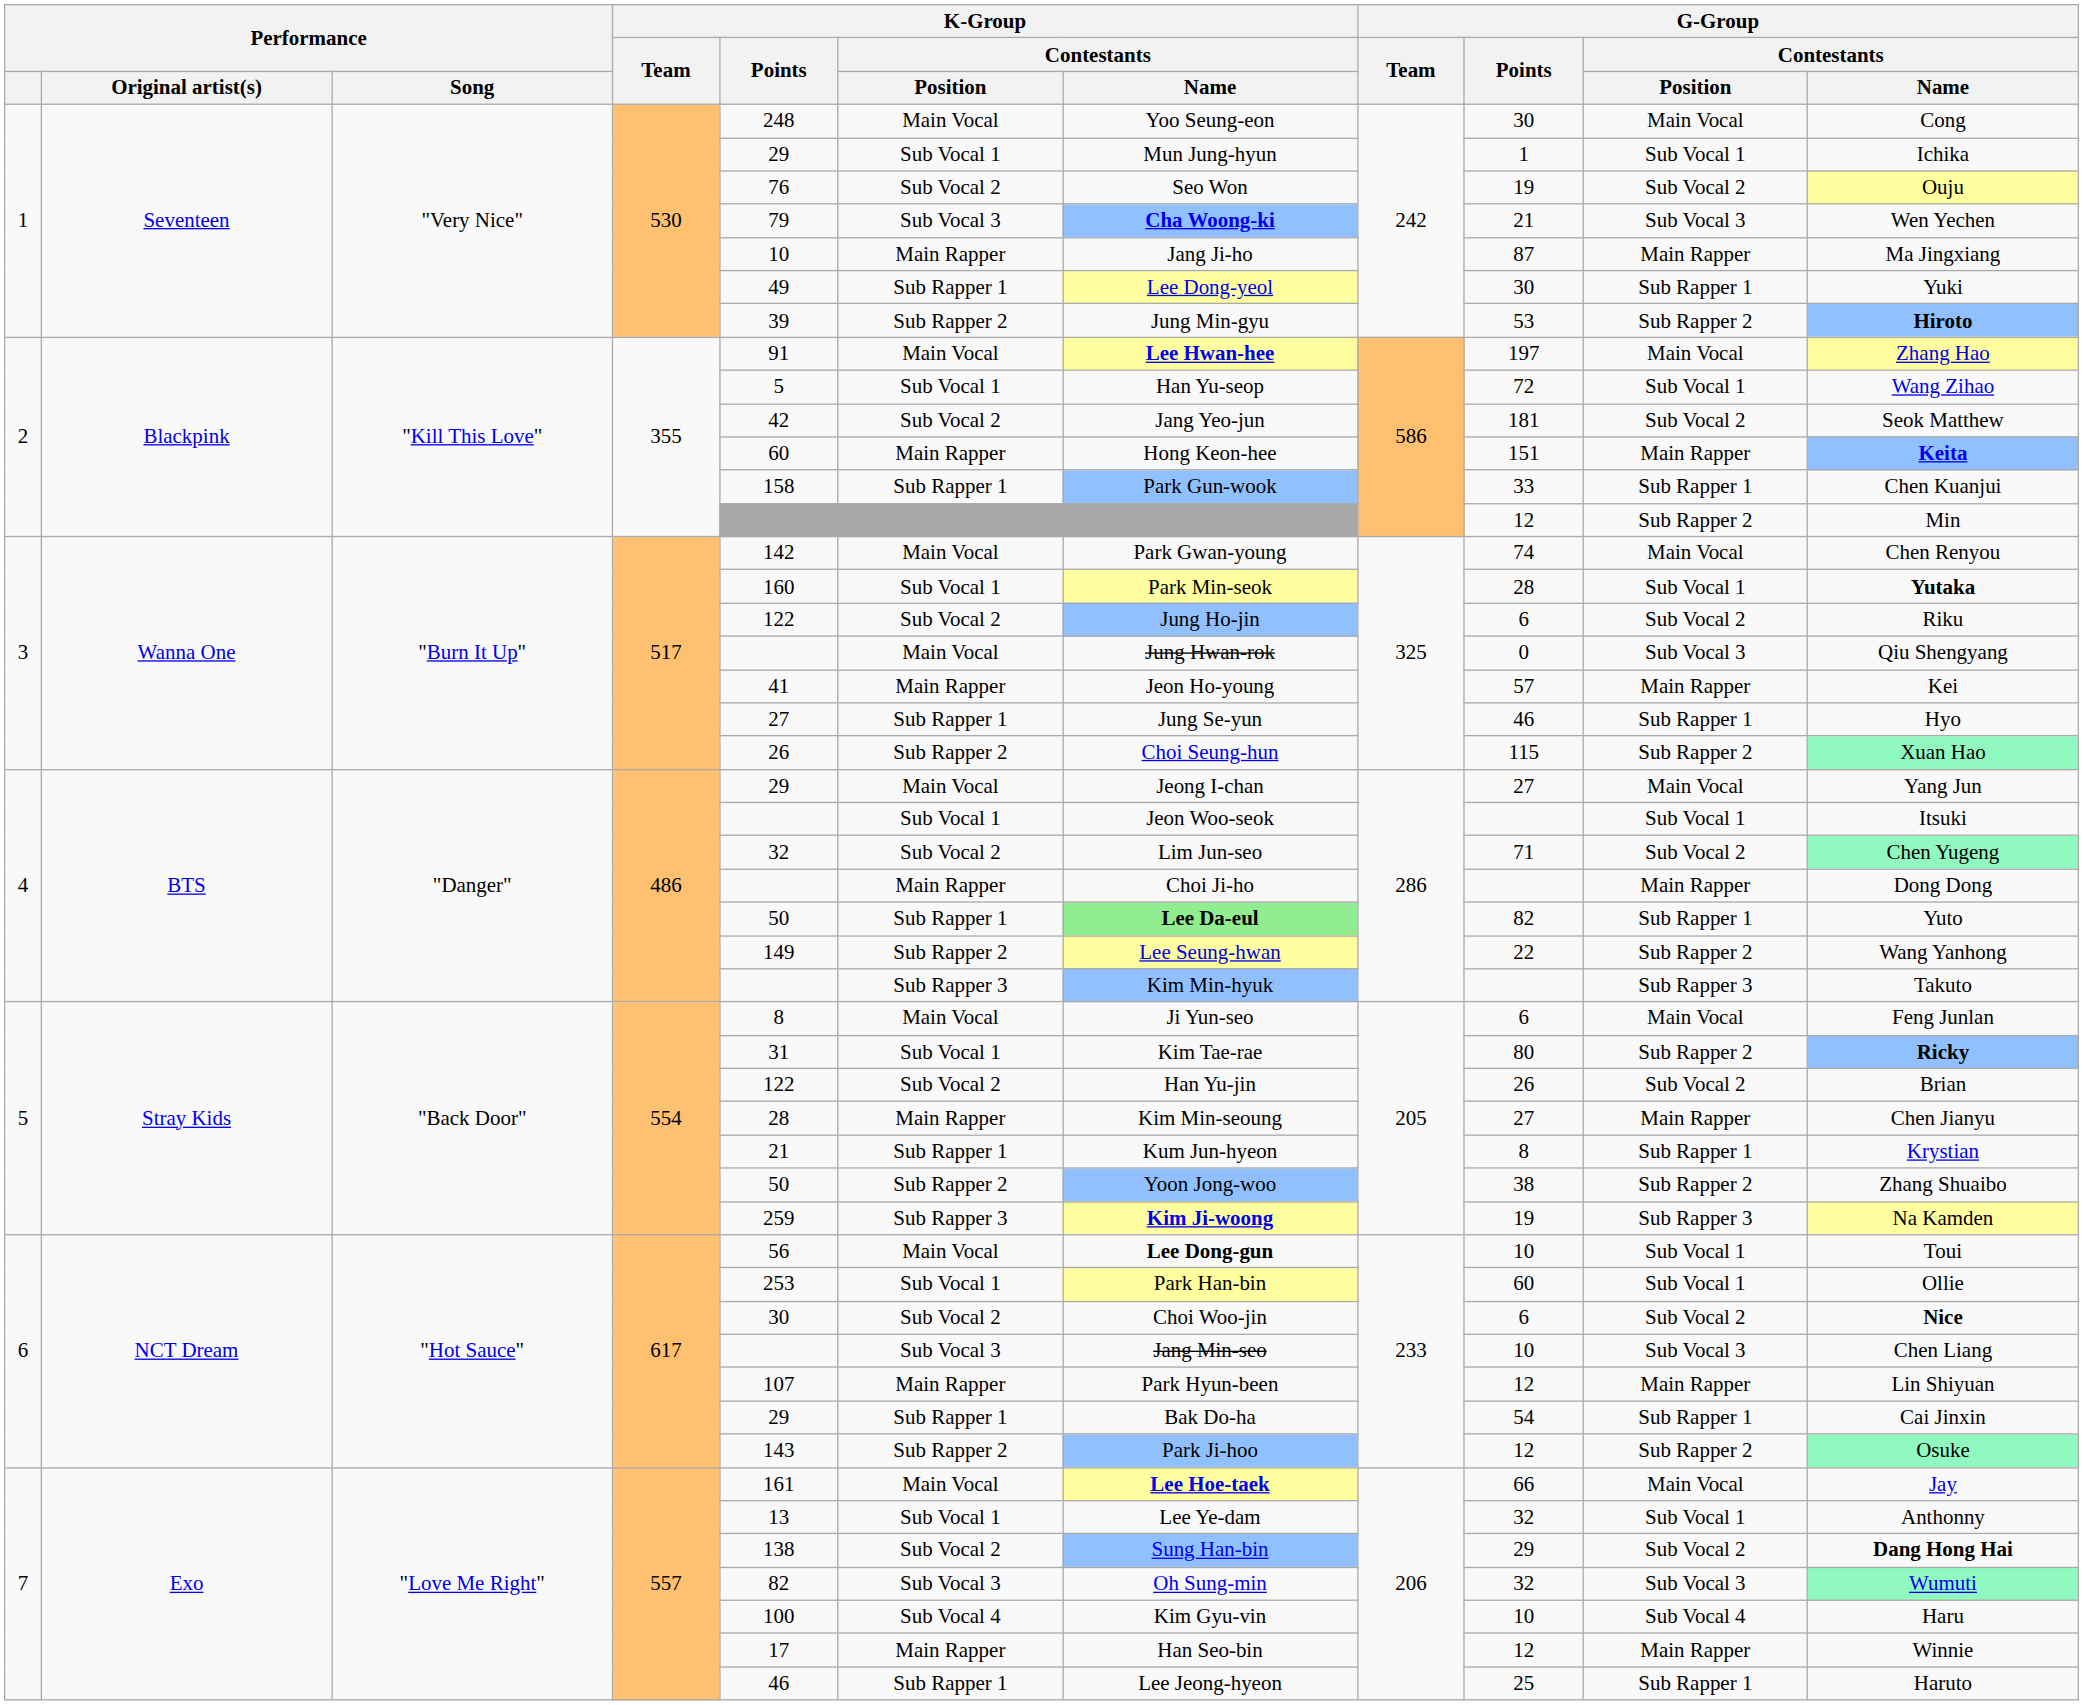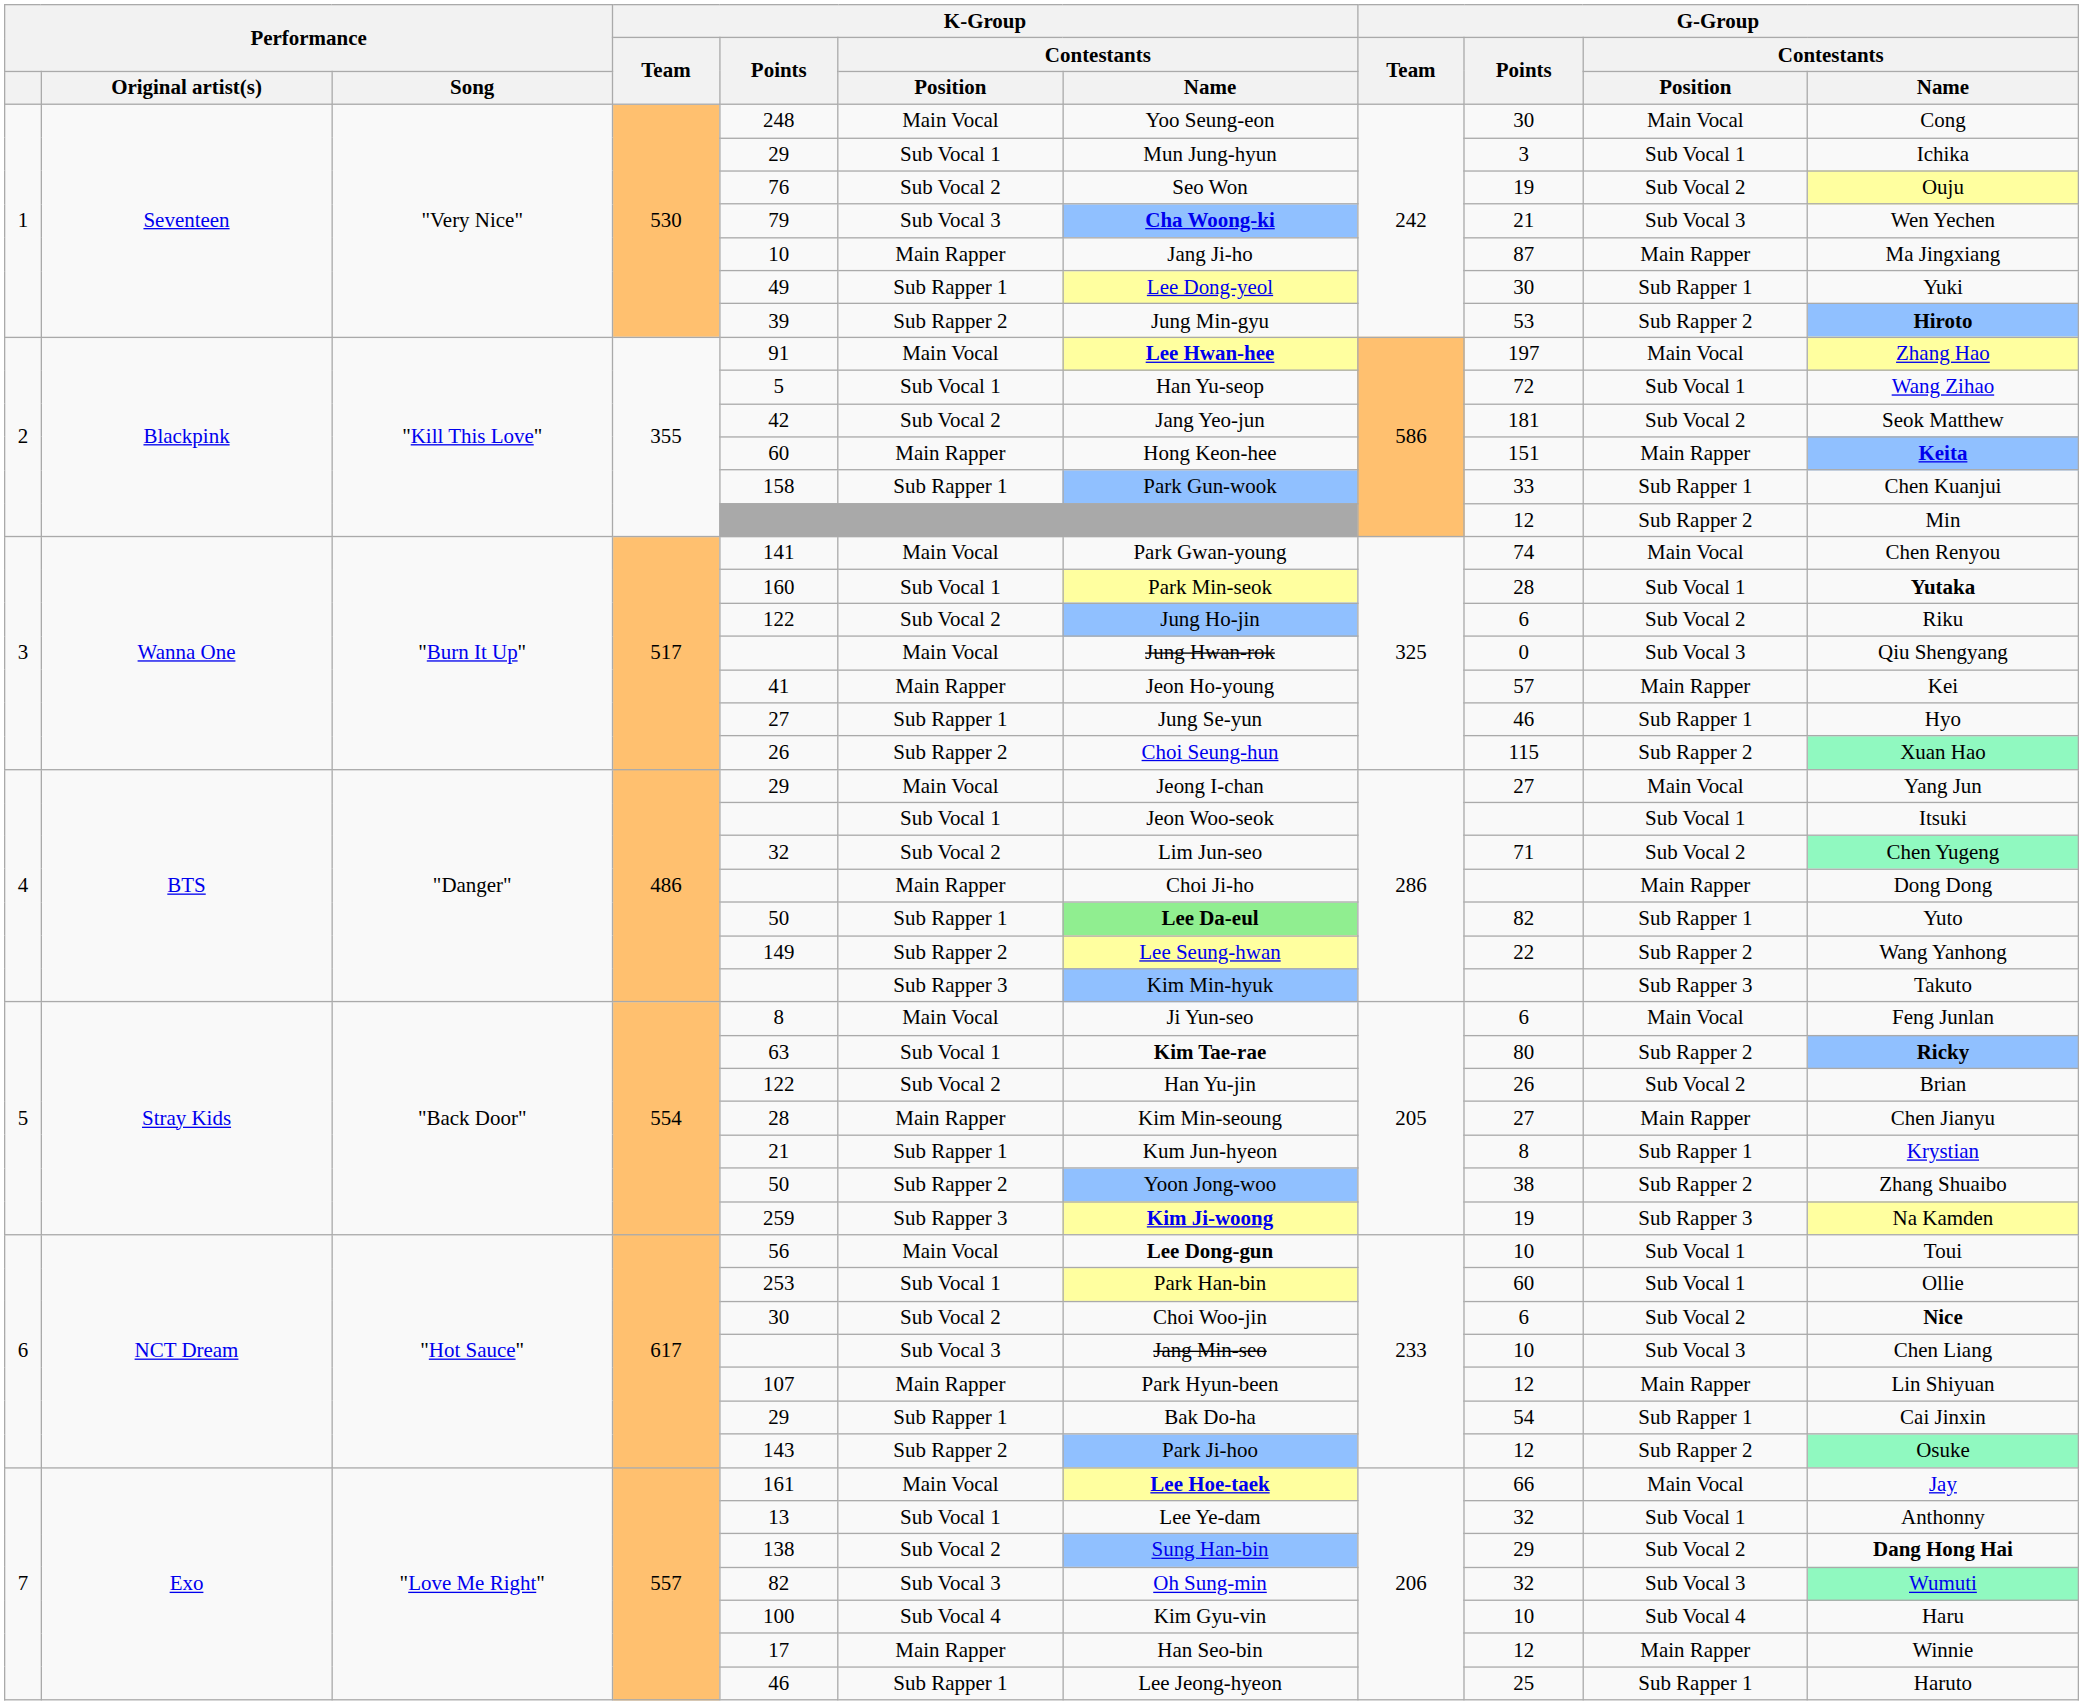(1524, 154) 1 -> (1524, 154) 3
(779, 552) 142 -> (779, 552) 141
(779, 1051) 31 -> (779, 1051) 63
(1210, 1051) normal -> (1210, 1051) bold
